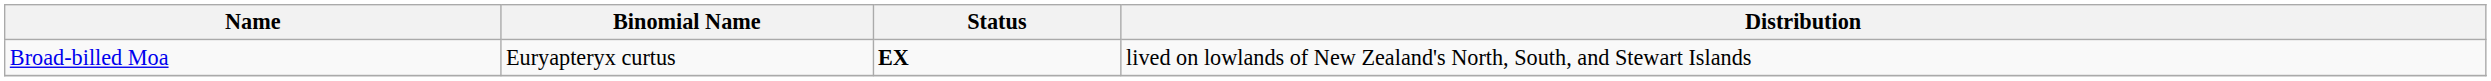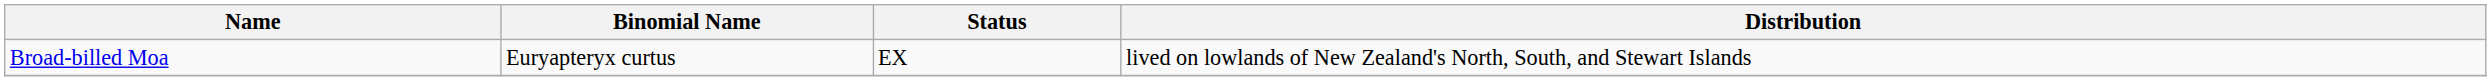(893, 57) bold -> (893, 57) normal
